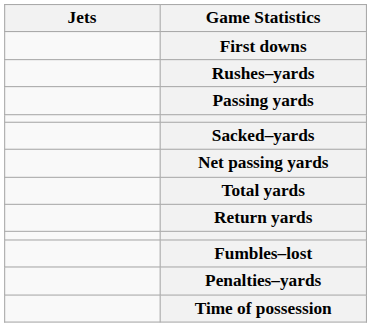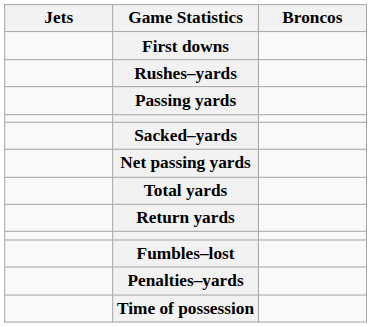+ column: (312, 18)
